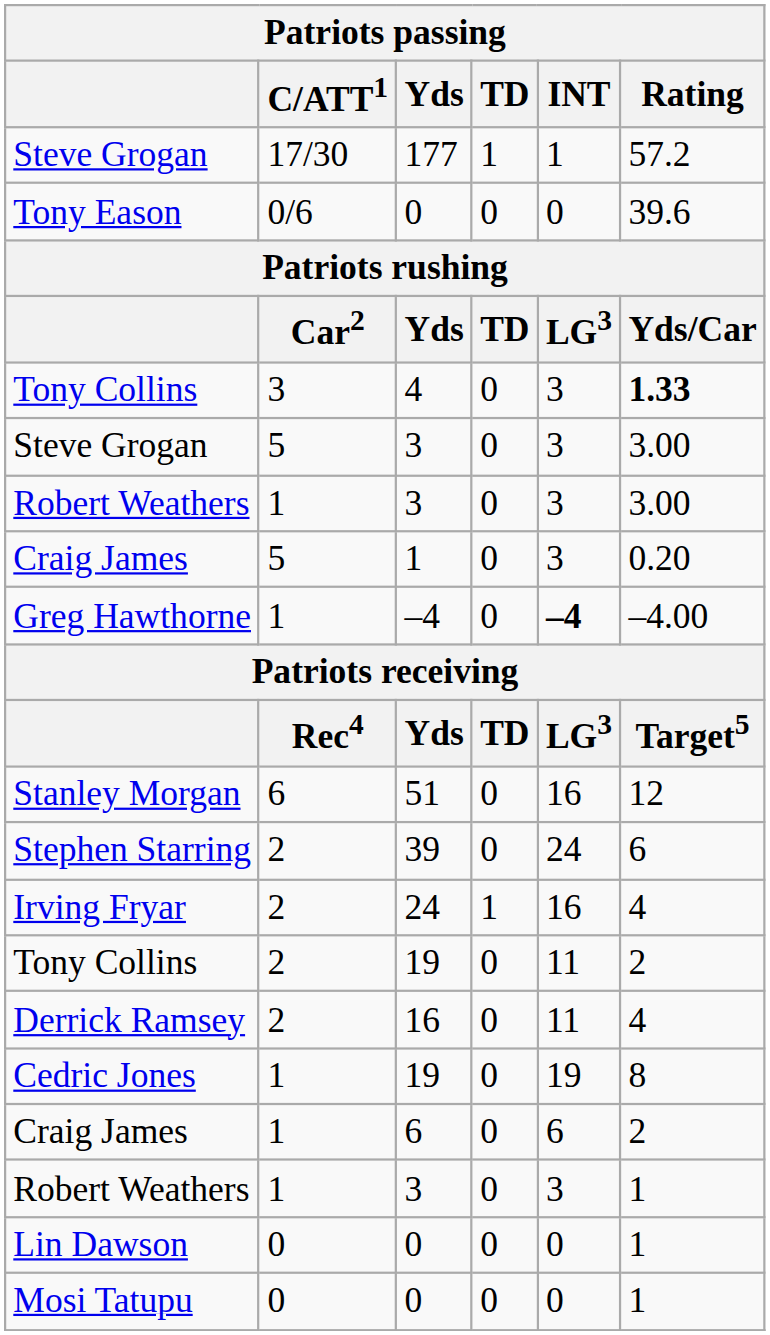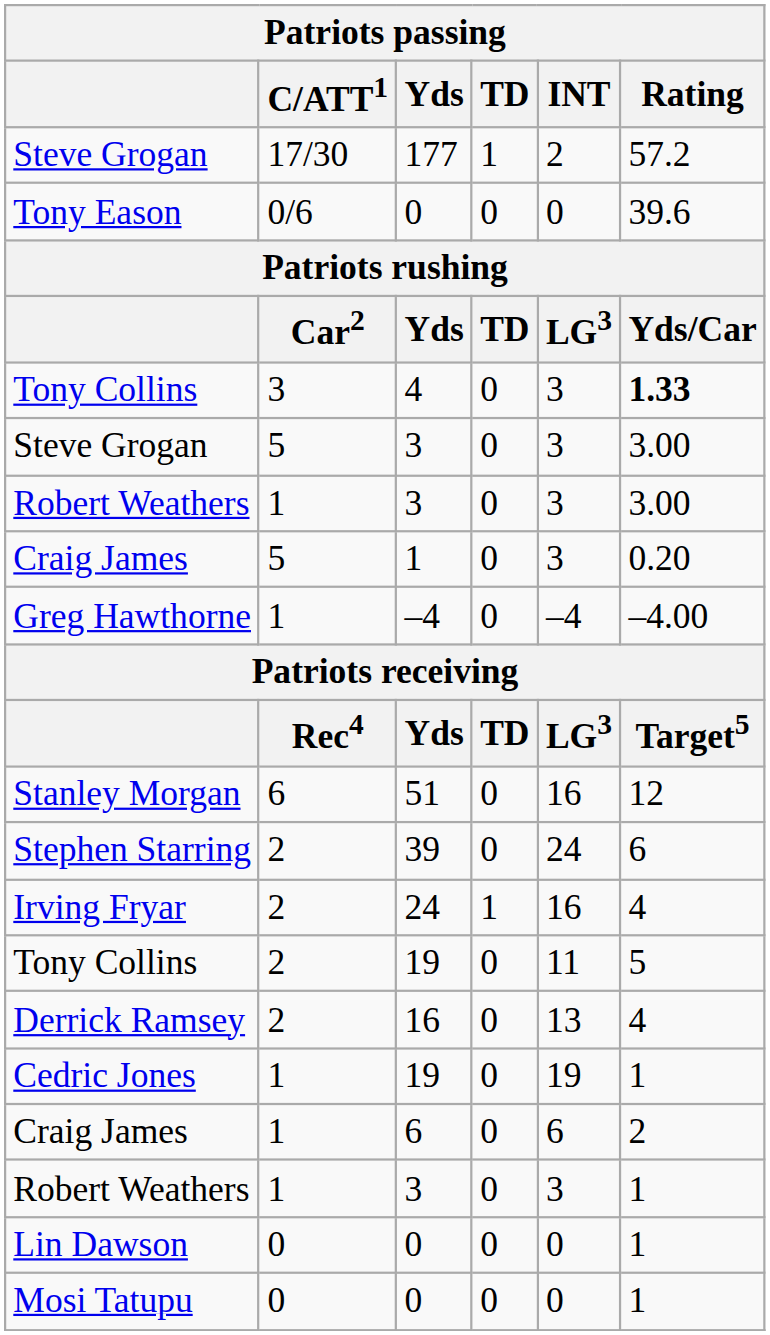(555, 154) 1 -> (555, 154) 2
(564, 615) bold -> (564, 615) normal
(637, 962) 2 -> (637, 962) 5
(563, 1019) 11 -> (564, 1019) 13
(637, 1075) 8 -> (637, 1075) 1
